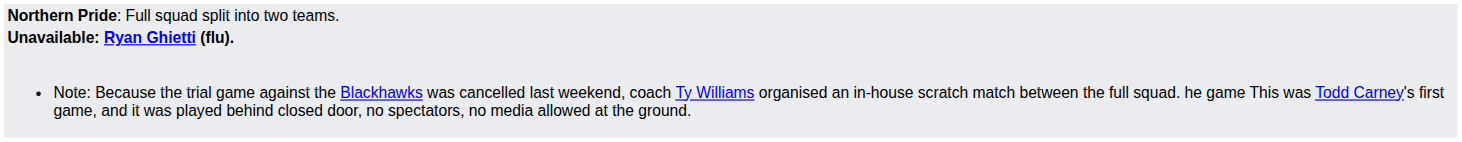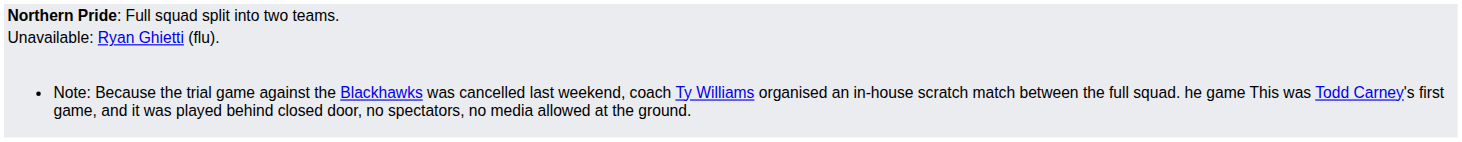(121, 38) bold -> (113, 38) normal
